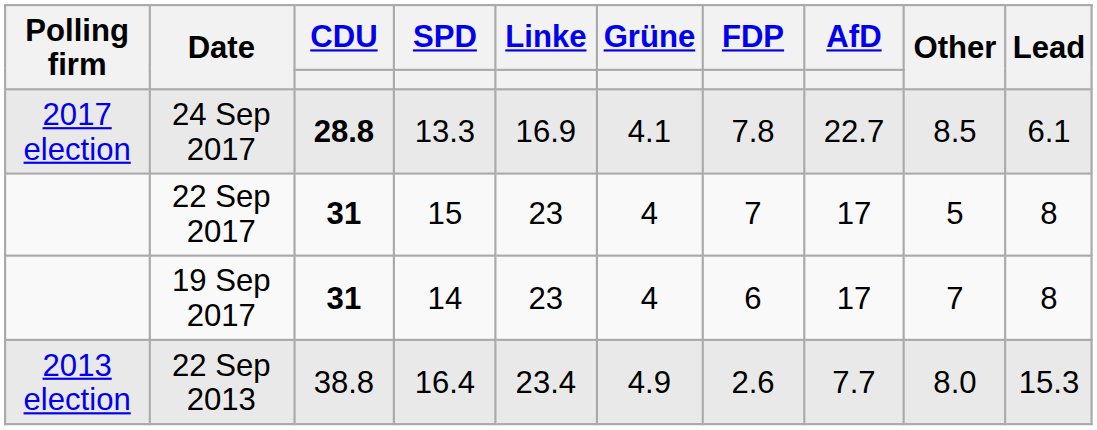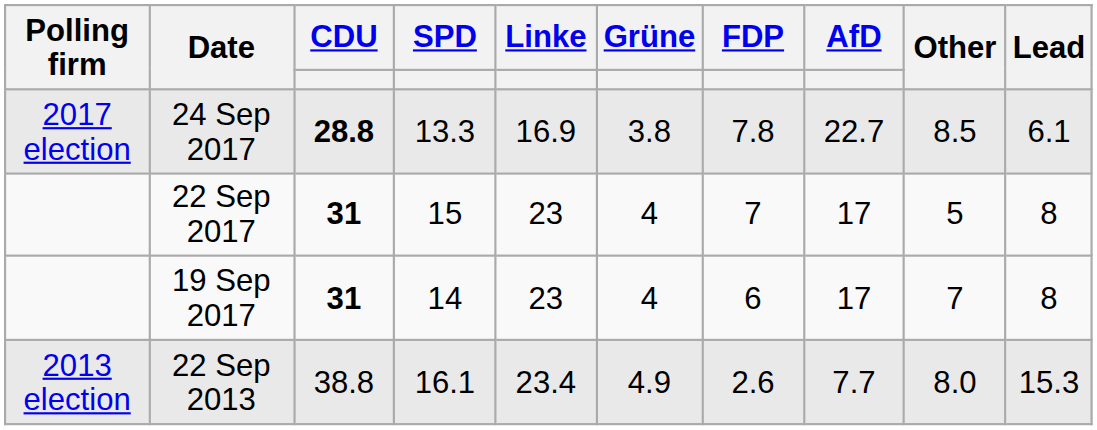(649, 131) 4.1 -> (649, 131) 3.8
(445, 382) 16.4 -> (445, 382) 16.1
